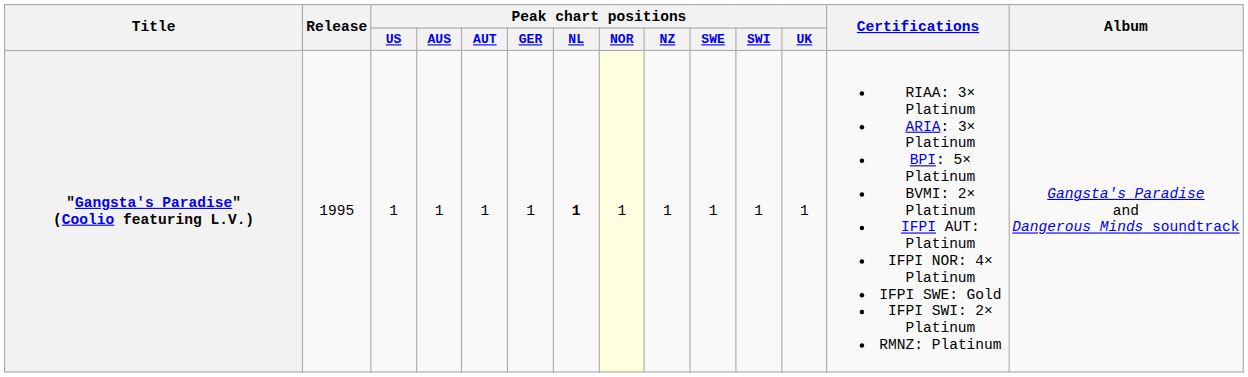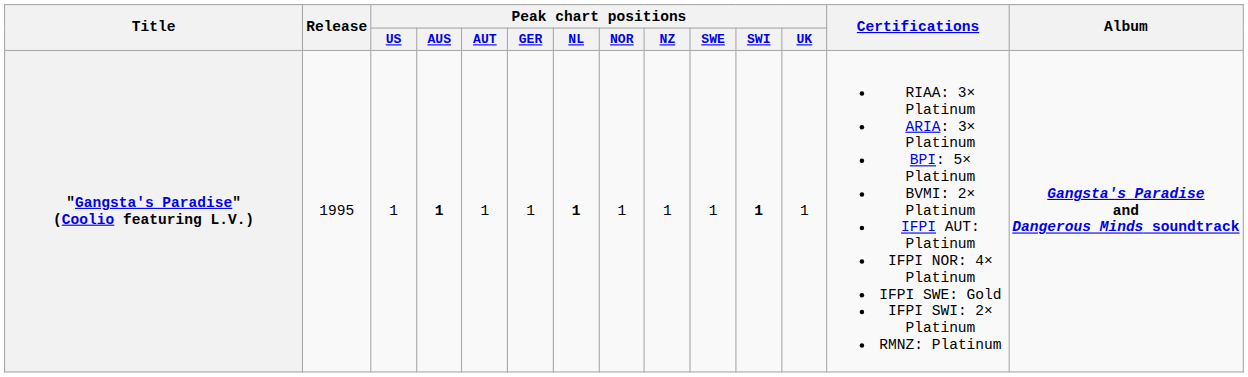(439, 211) normal -> (439, 211) bold
(622, 211) lightyellow background -> (622, 211) no background
(759, 211) normal -> (759, 211) bold
(1126, 211) normal -> (1126, 211) bold
